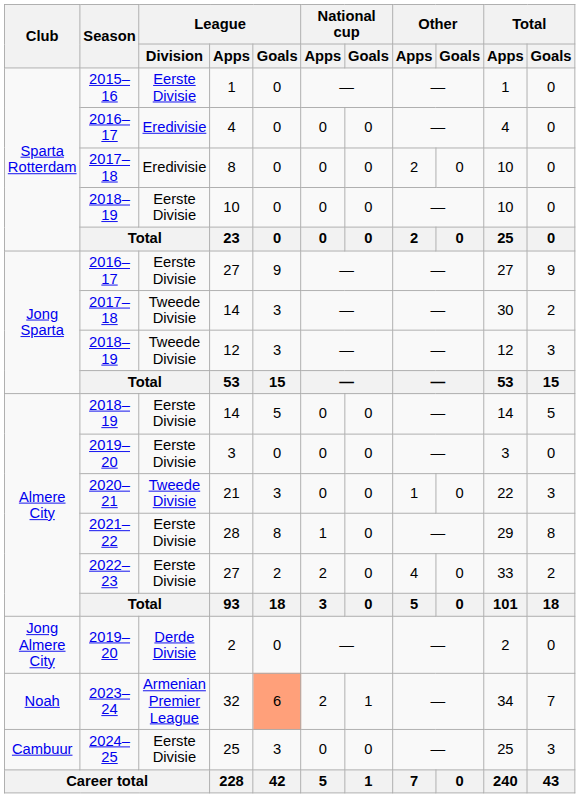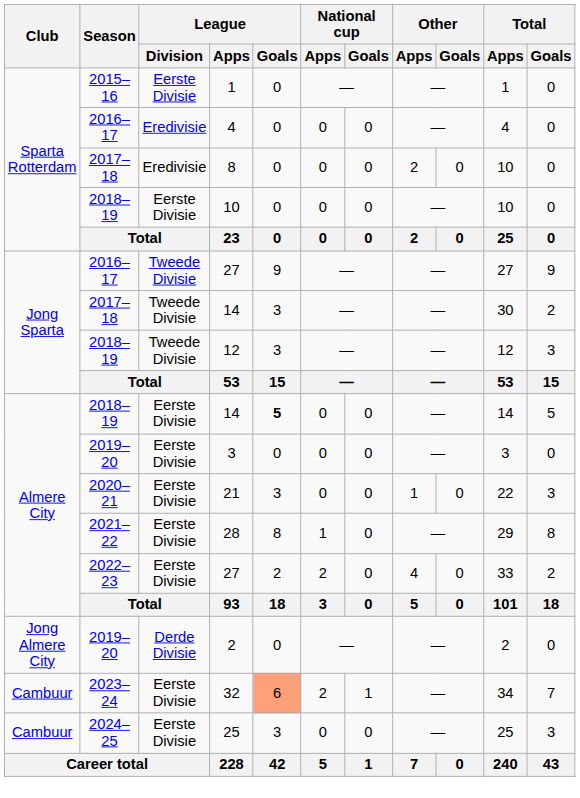(174, 270) Eerste Divisie -> (174, 270) Tweede Divisie
(277, 413) normal -> (277, 413) bold
(174, 493) Tweede Divisie -> (174, 493) Eerste Divisie
(42, 701) Noah -> (42, 693) Cambuur
(174, 701) Armenian Premier League -> (174, 693) Eerste Divisie
